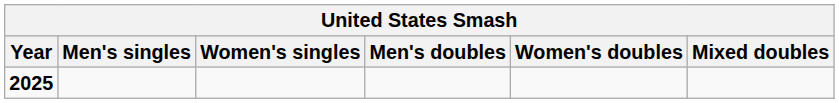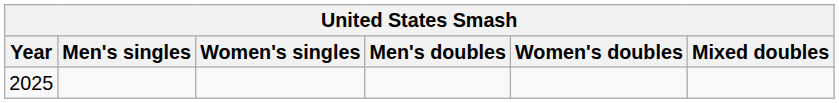(31, 83) bold -> (31, 83) normal
